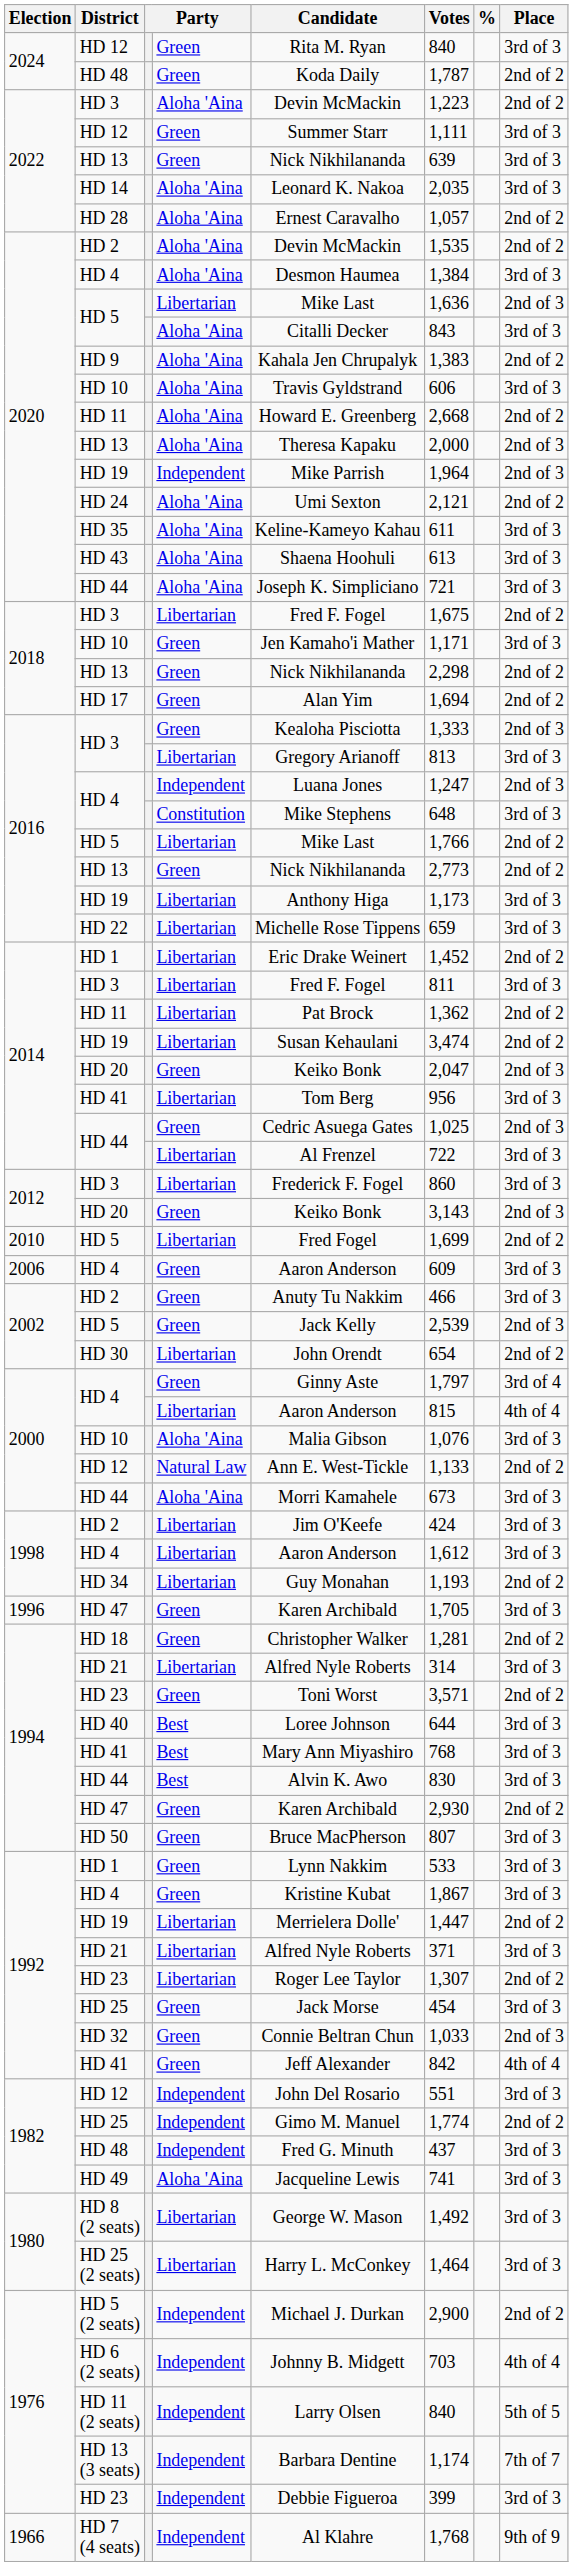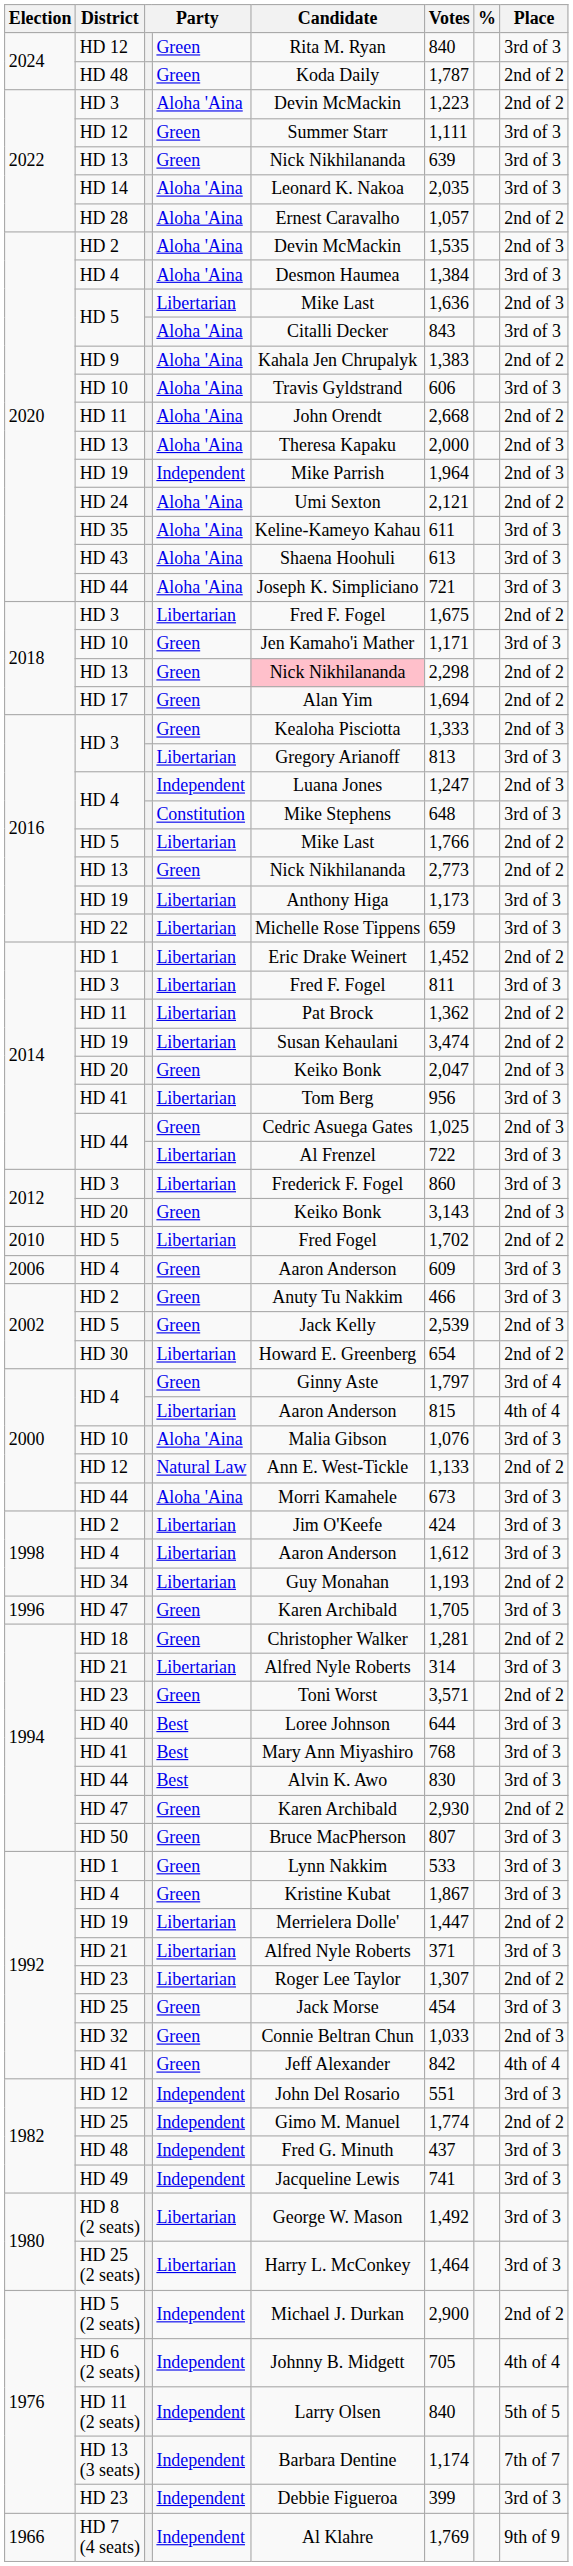(534, 246) 2nd of 2 -> (534, 246) 2nd of 3
(338, 416) Howard E. Greenberg -> (338, 416) John Orendt
(338, 672) no background -> (338, 672) pink background
(449, 1240) 1,699 -> (449, 1240) 1,702
(338, 1354) John Orendt -> (338, 1354) Howard E. Greenberg
(200, 2178) Aloha 'Aina -> (201, 2178) Independent
(442, 2362) 703 -> (442, 2362) 705
(449, 2537) 1,768 -> (449, 2537) 1,769
